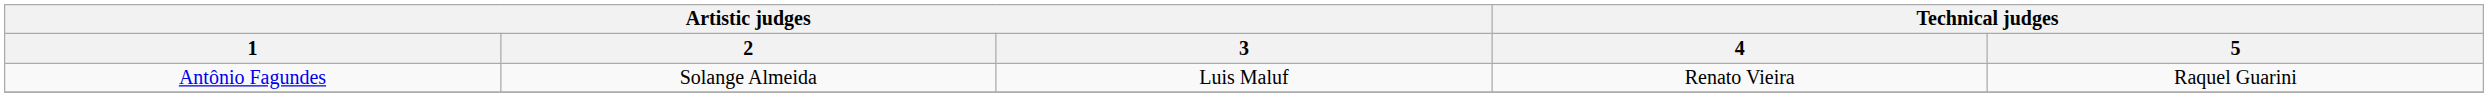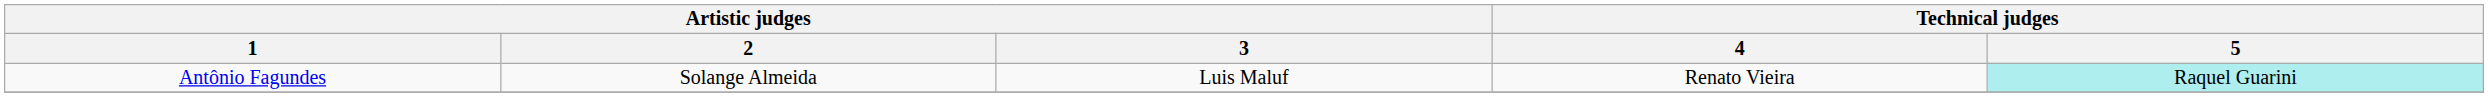(2235, 77) no background -> (2235, 77) paleturquoise background
